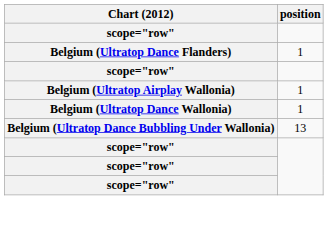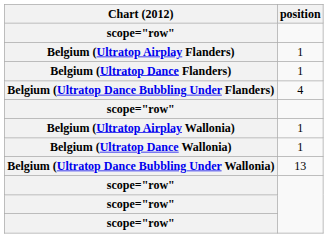+ row: (141, 52)
+ row: (141, 90)
